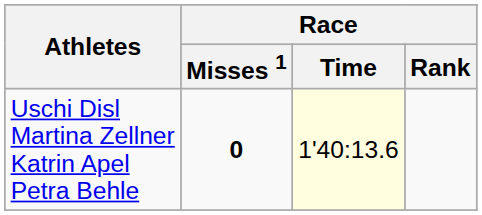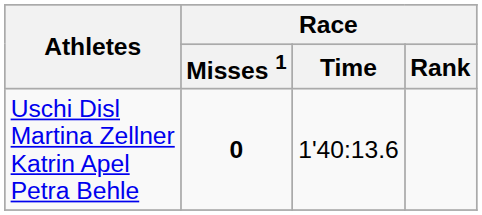(348, 150) lightyellow background -> (348, 150) no background
